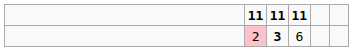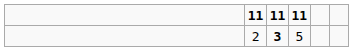(256, 36) pink background -> (256, 36) no background
(299, 36) 6 -> (299, 36) 5
